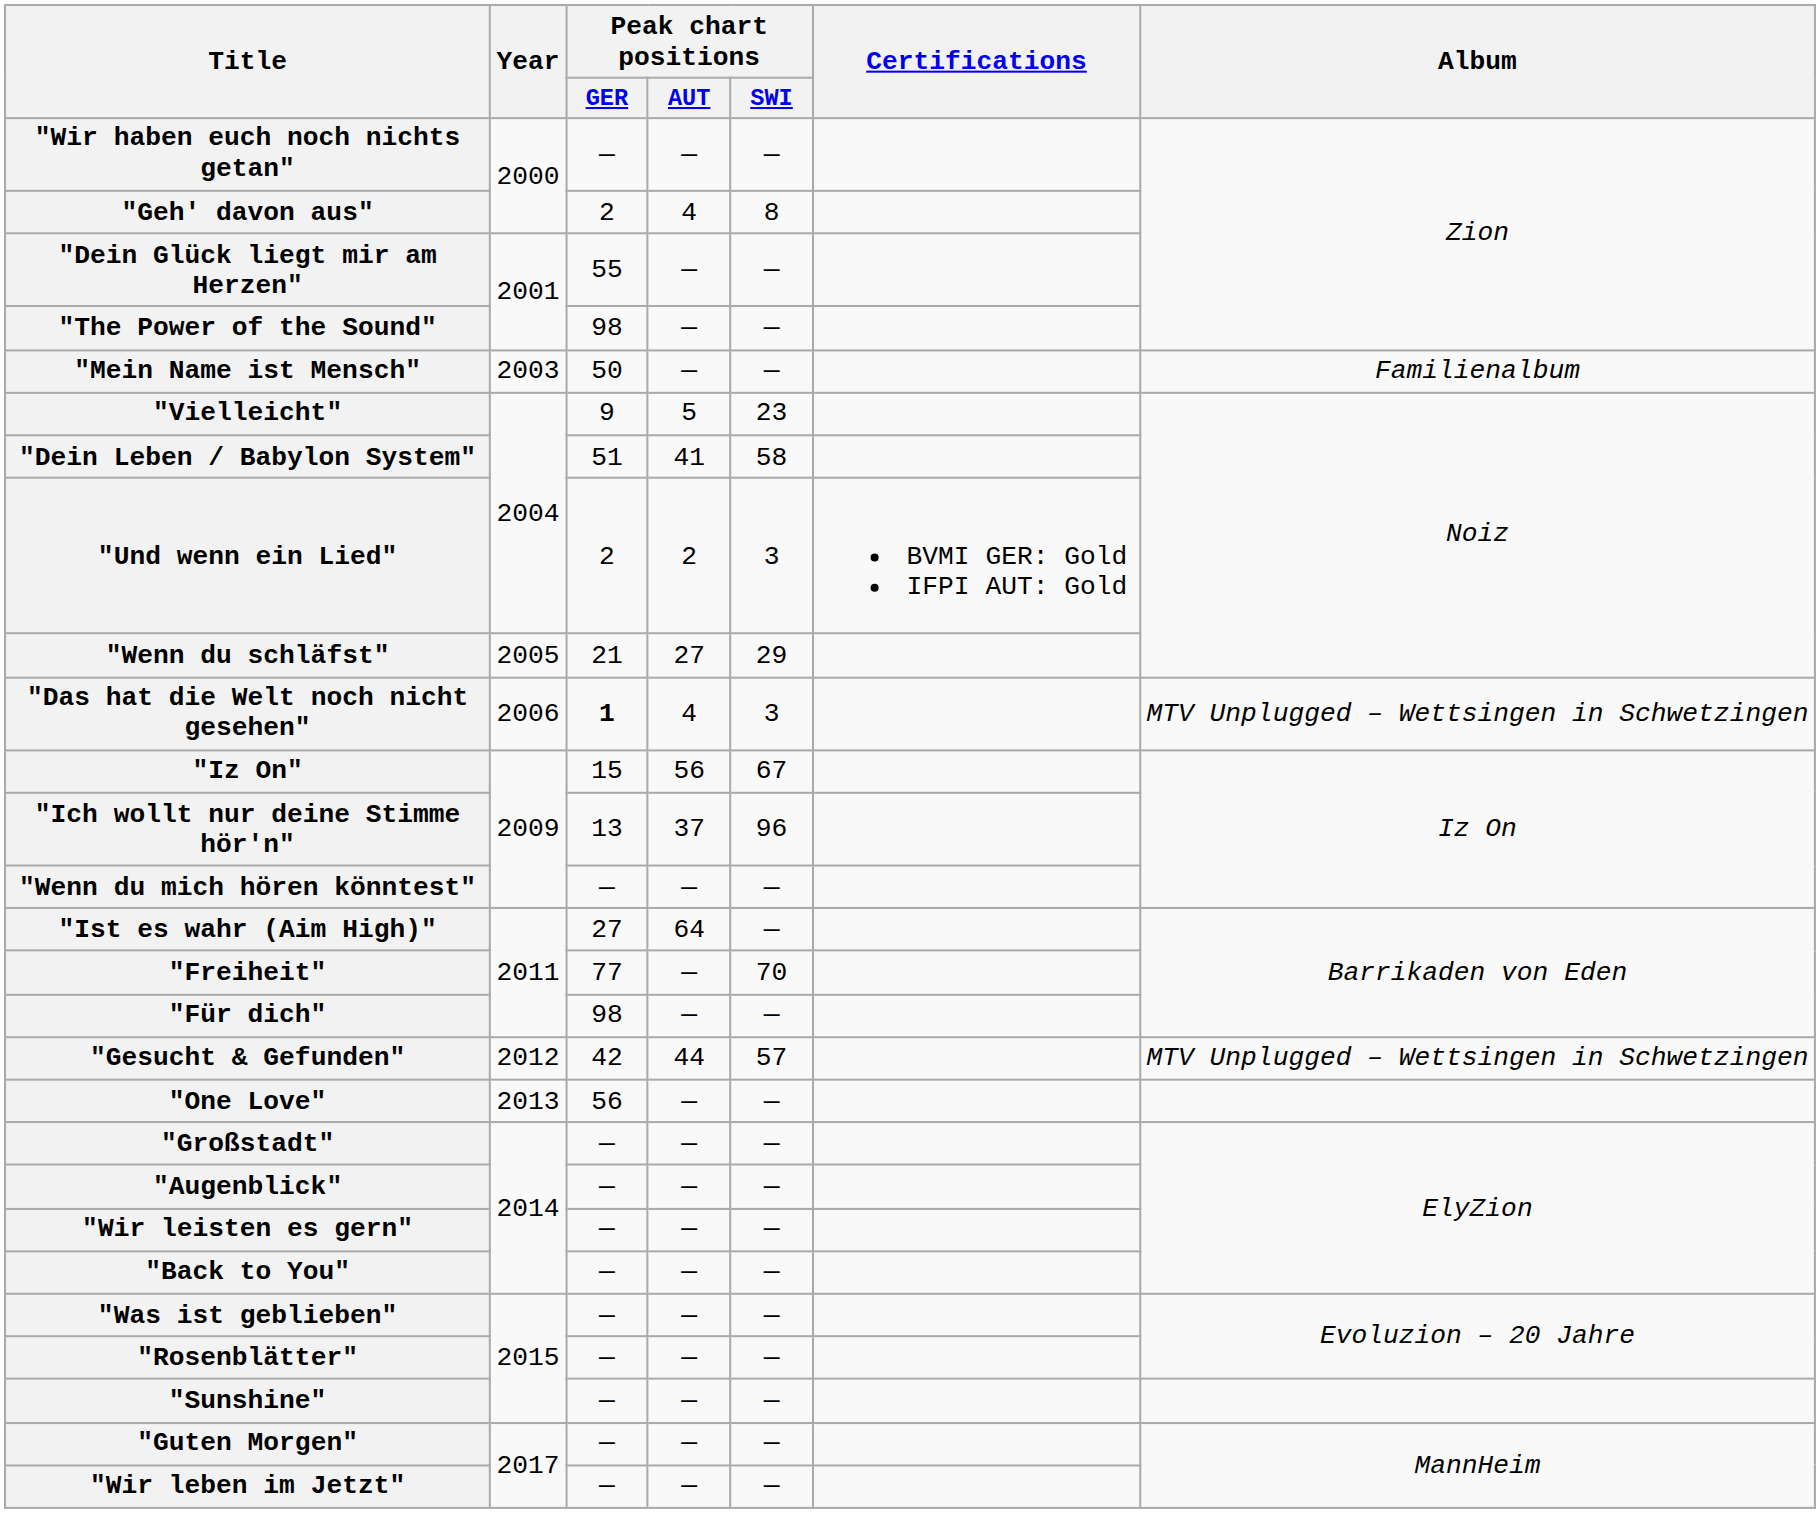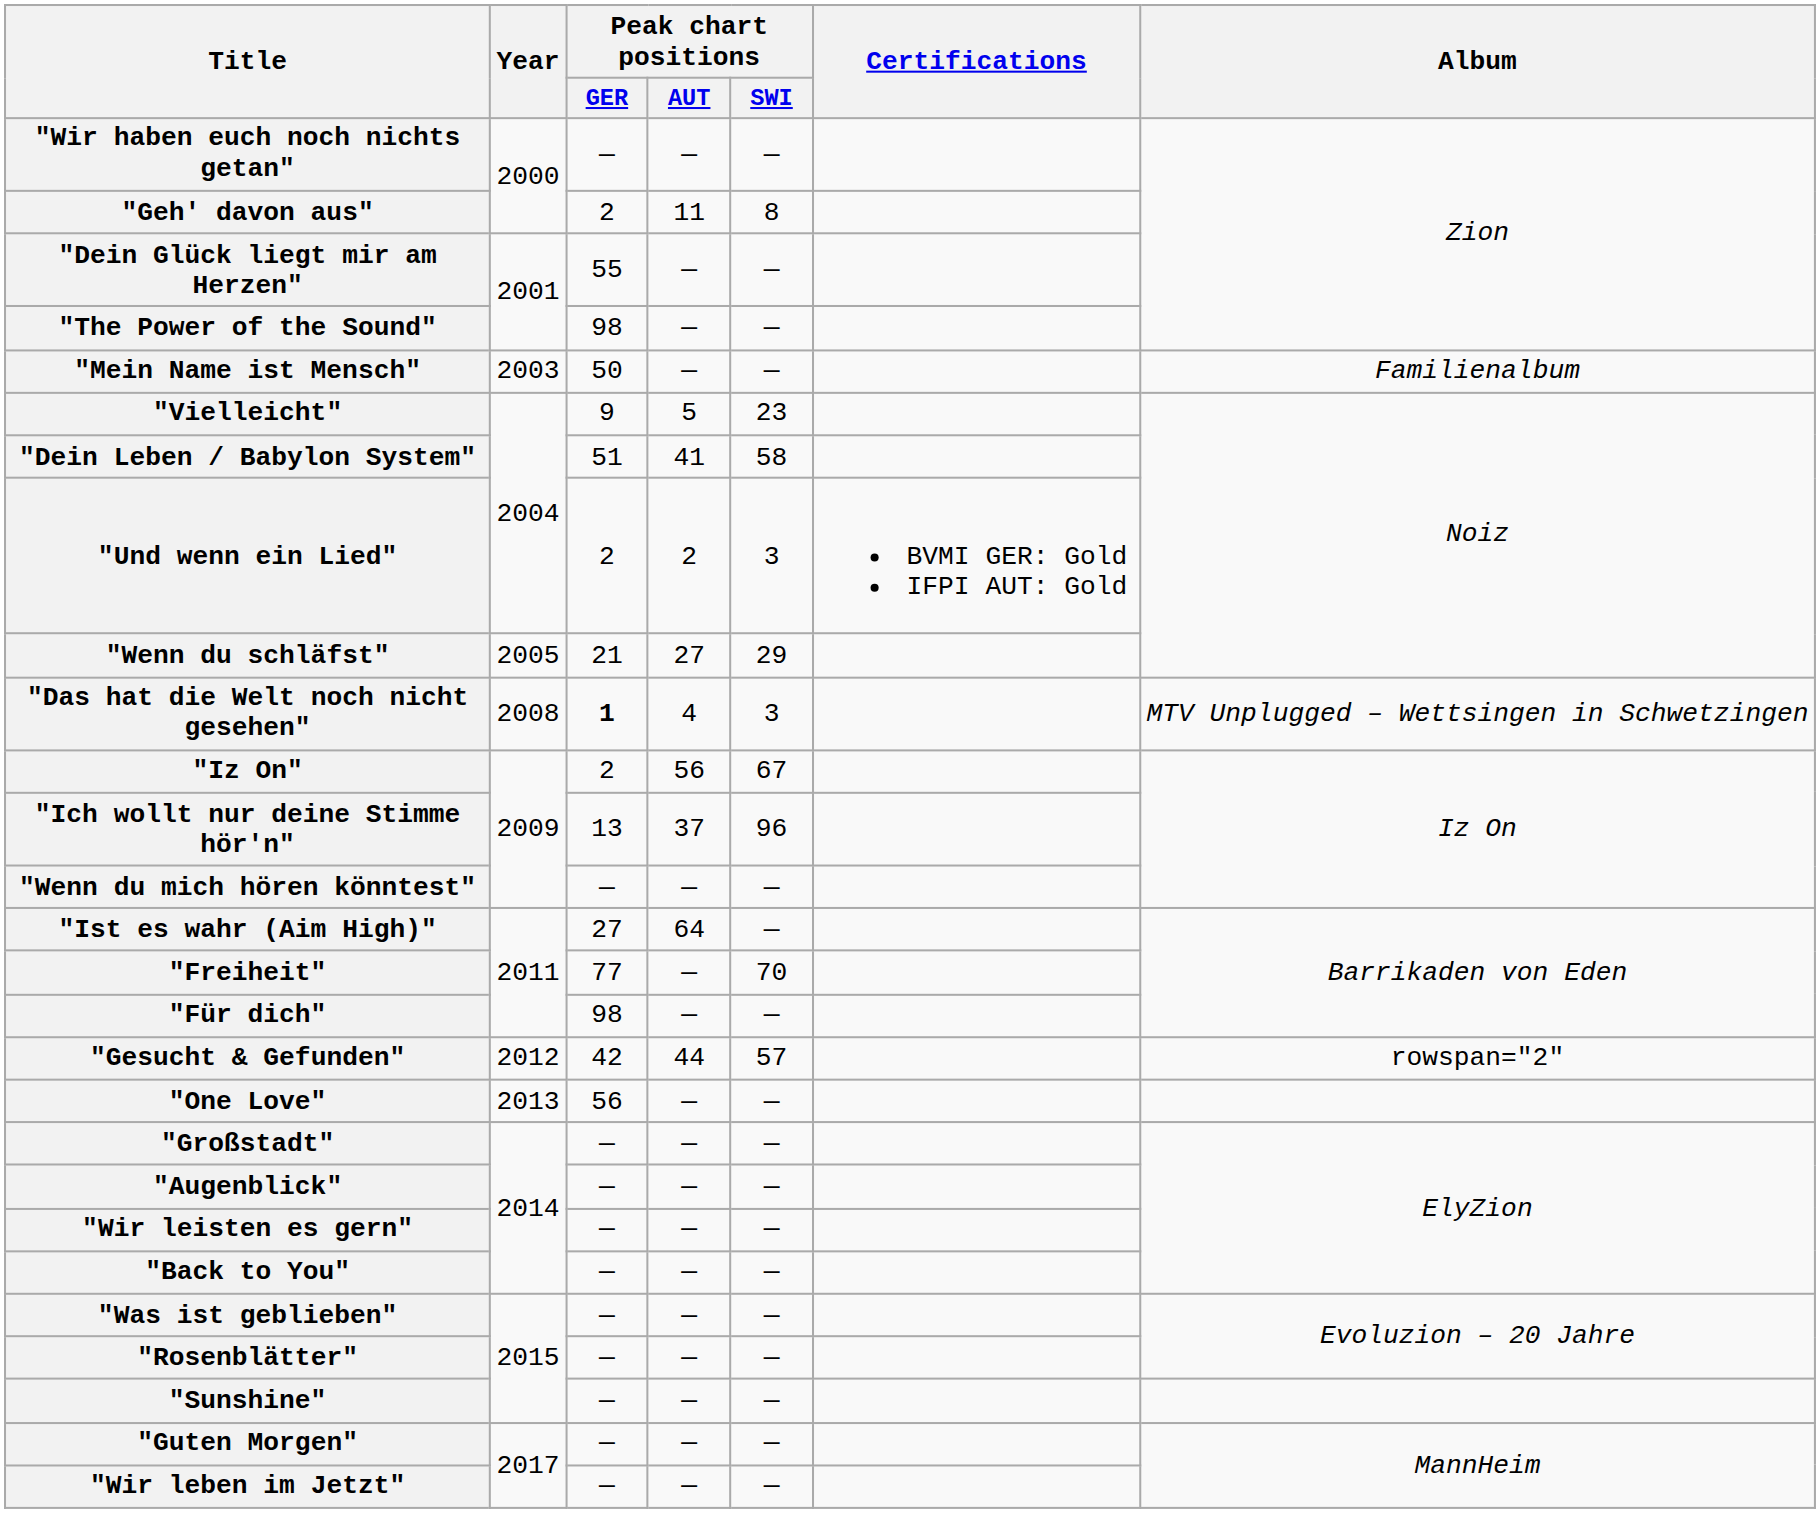(689, 212) 4 -> (689, 212) 11
(528, 713) 2006 -> (528, 713) 2008
(607, 771) 15 -> (607, 771) 2
(1477, 1058) MTV Unplugged – Wettsingen in Schwetzingen -> (1477, 1058) rowspan="2"
